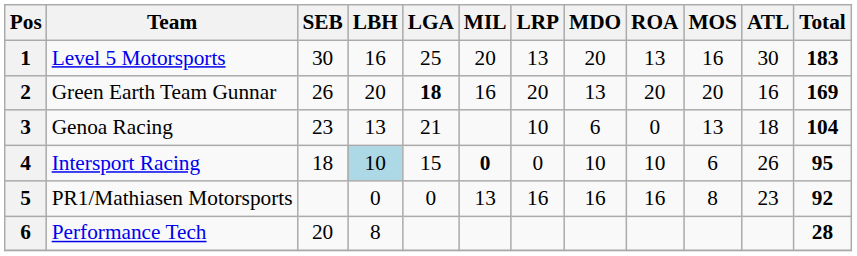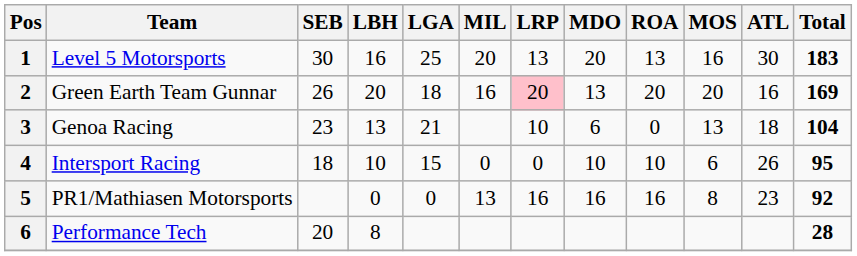(431, 92) bold -> (431, 92) normal
(538, 92) no background -> (538, 92) pink background
(375, 163) lightblue background -> (375, 163) no background
(485, 163) bold -> (485, 163) normal
